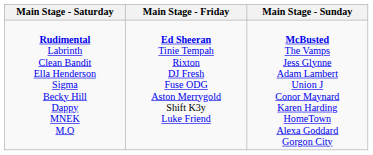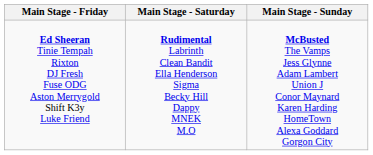columns swapped: (186, 12) <-> (65, 12)
